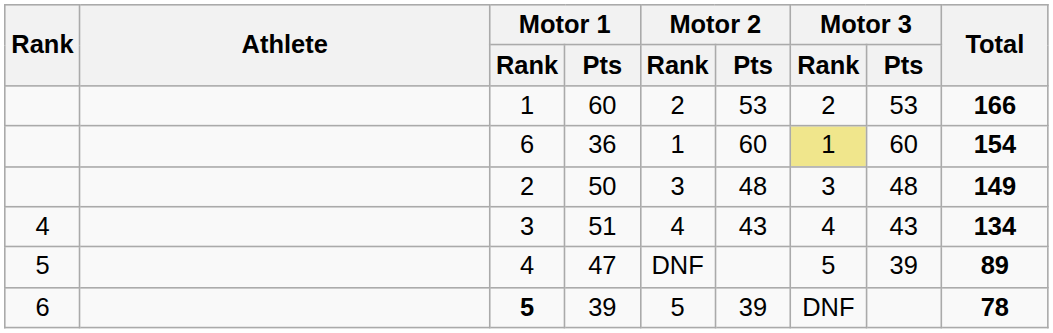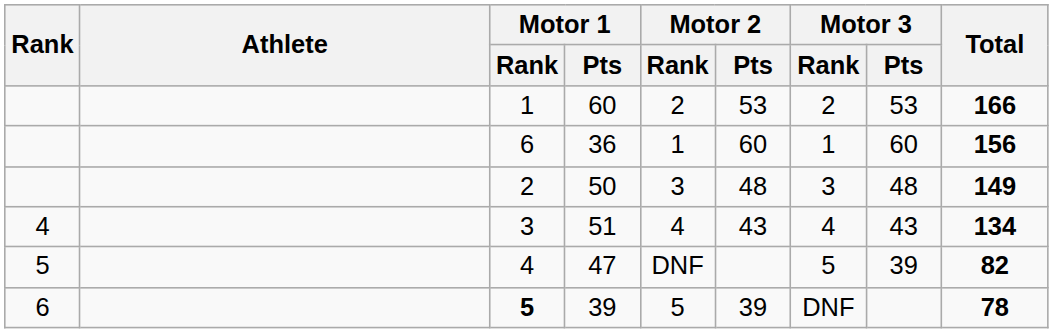(828, 145) khaki background -> (828, 145) no background
(995, 145) 154 -> (995, 145) 156
(995, 266) 89 -> (995, 266) 82
